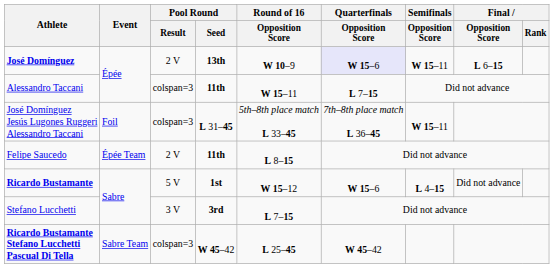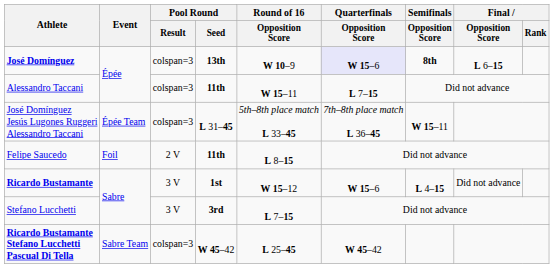(173, 61) 2 V -> (173, 61) colspan=3
(430, 66) W 15–11 -> (430, 61) 8th
(110, 122) Foil -> (124, 122) Épée Team
(124, 155) Épée Team -> (110, 155) Foil
(173, 183) 5 V -> (173, 183) 3 V
